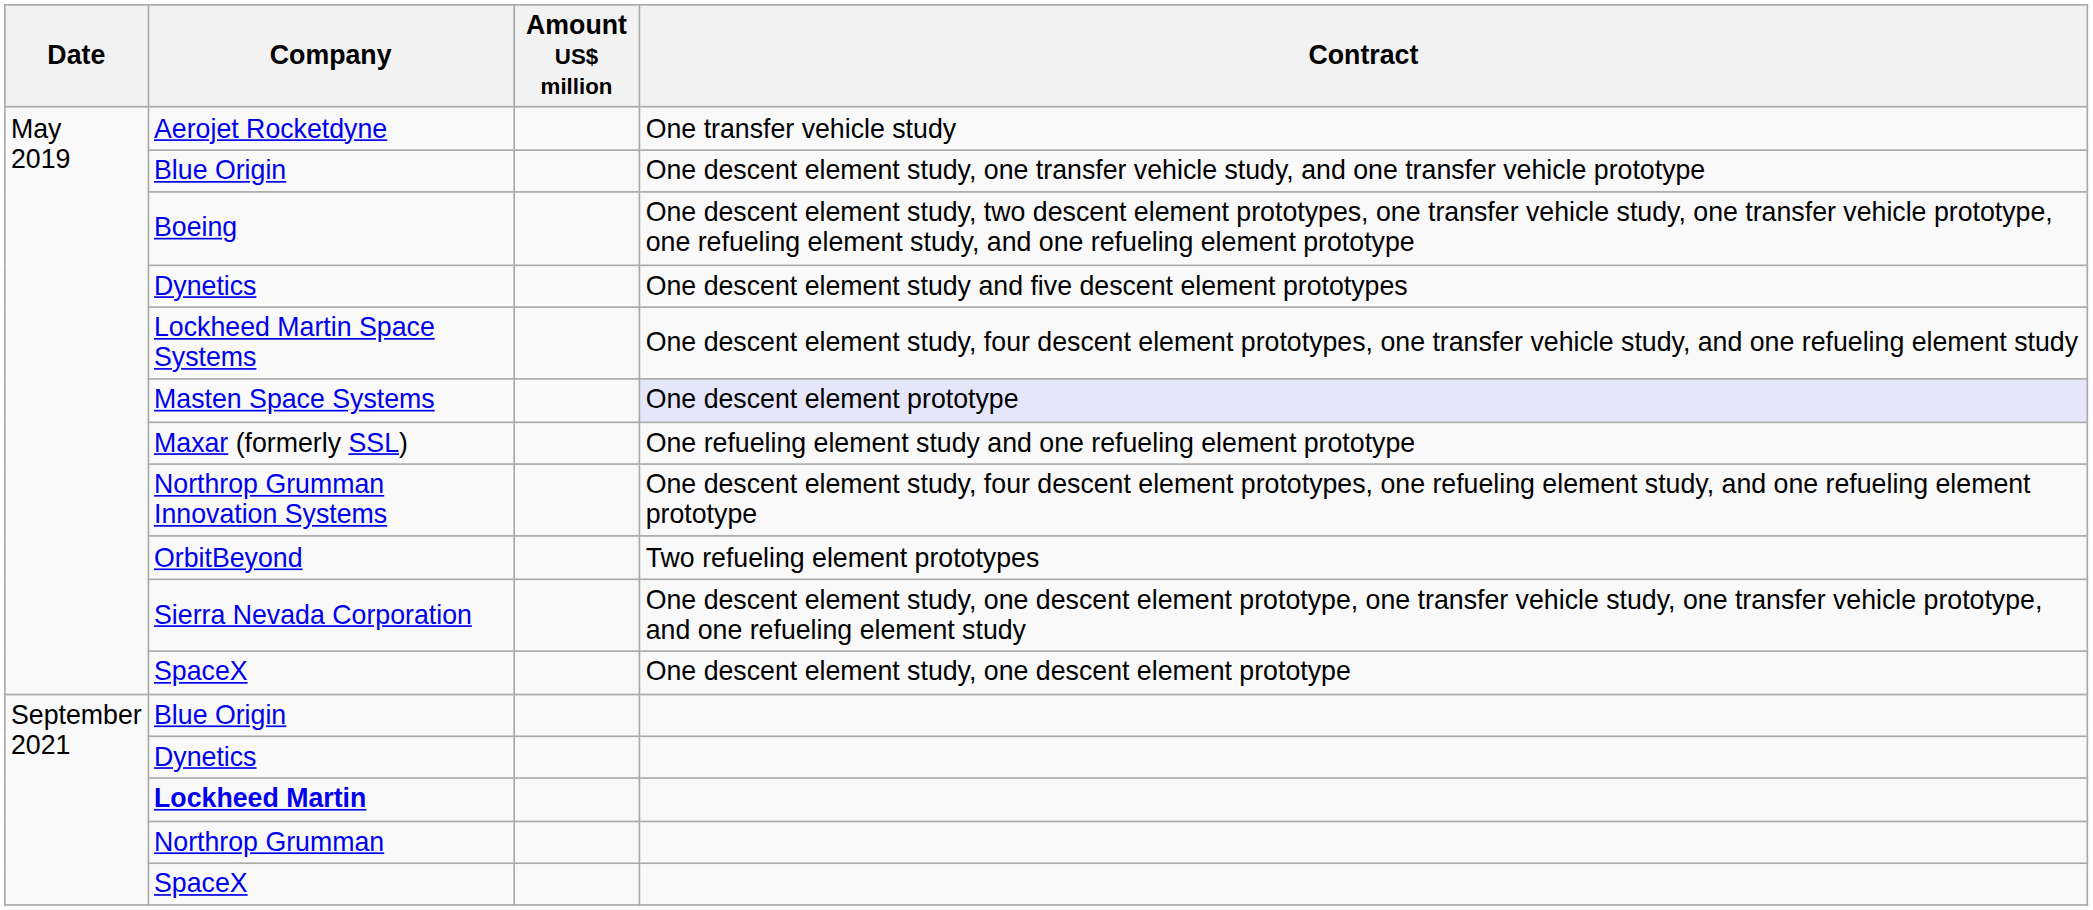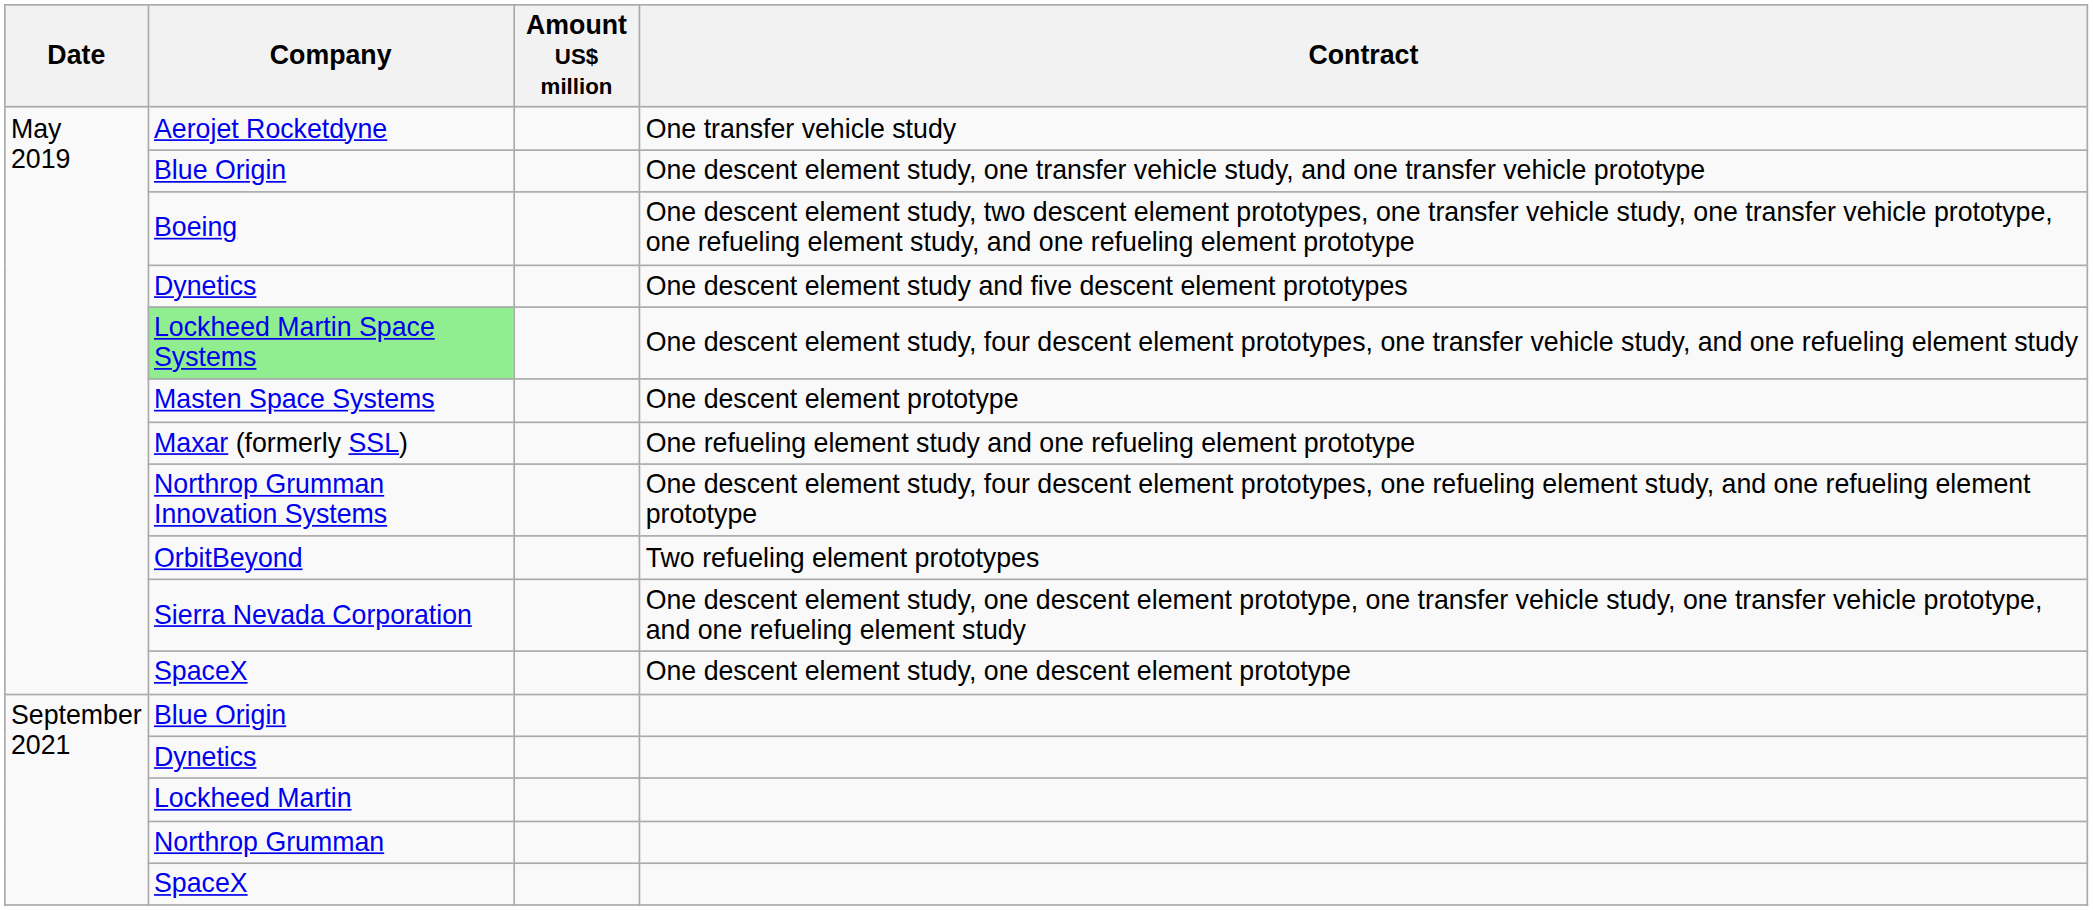(294, 342) no background -> (294, 342) lightgreen background
(832, 400) lavender background -> (832, 400) no background
(260, 799) bold -> (253, 799) normal
